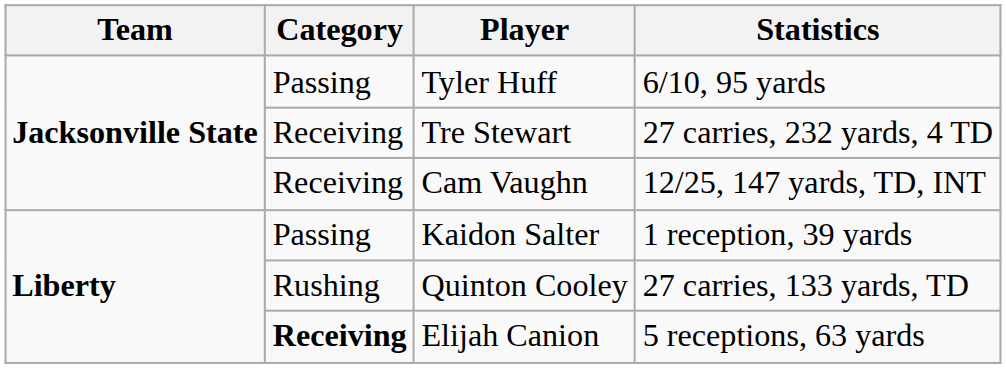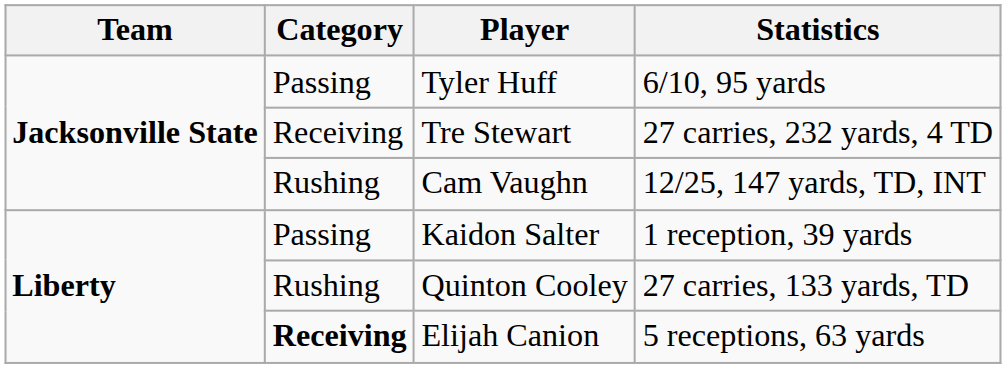(338, 183) Receiving -> (326, 183) Rushing
